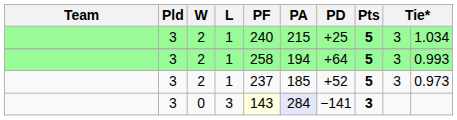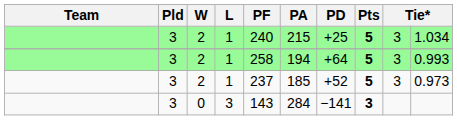(262, 103) lightyellow background -> (262, 103) no background
(299, 103) lavender background -> (299, 103) no background
